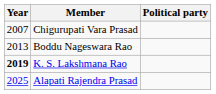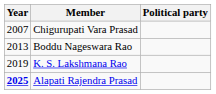(18, 64) bold -> (18, 64) normal
(18, 81) normal -> (18, 81) bold
